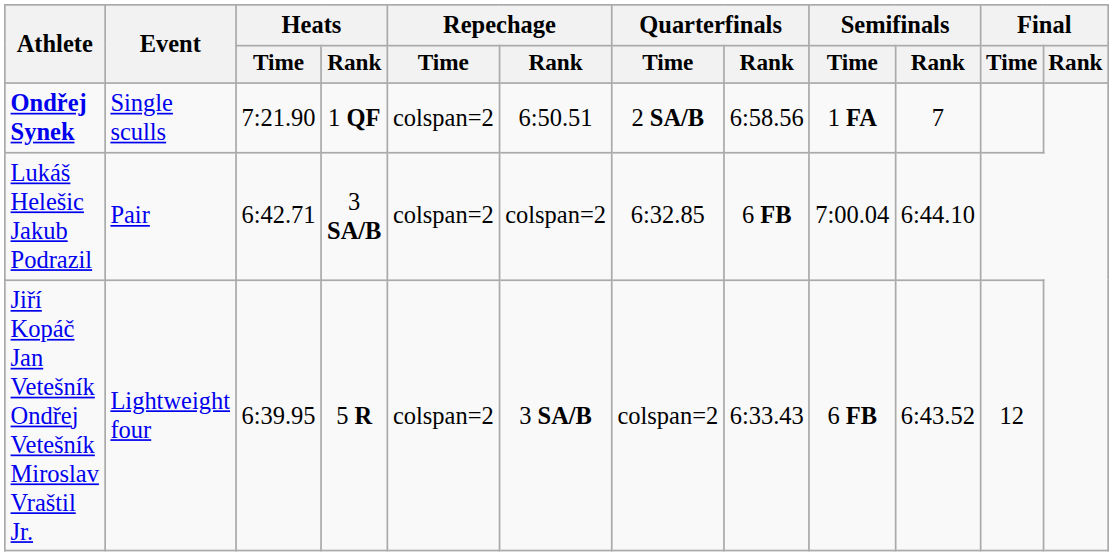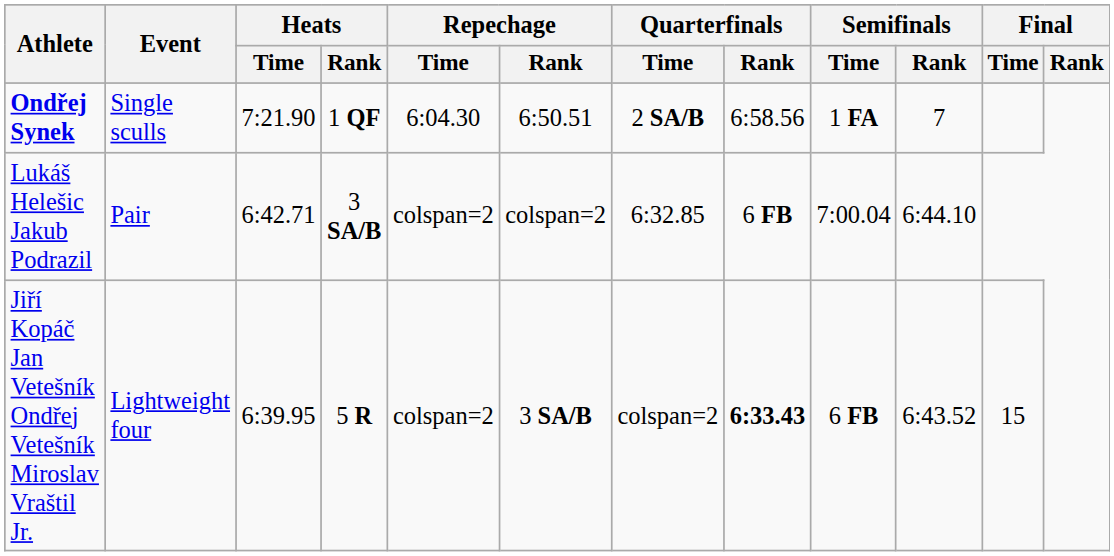(443, 118) colspan=2 -> (443, 118) 6:04.30
(767, 415) normal -> (767, 415) bold
(1012, 415) 12 -> (1013, 415) 15
